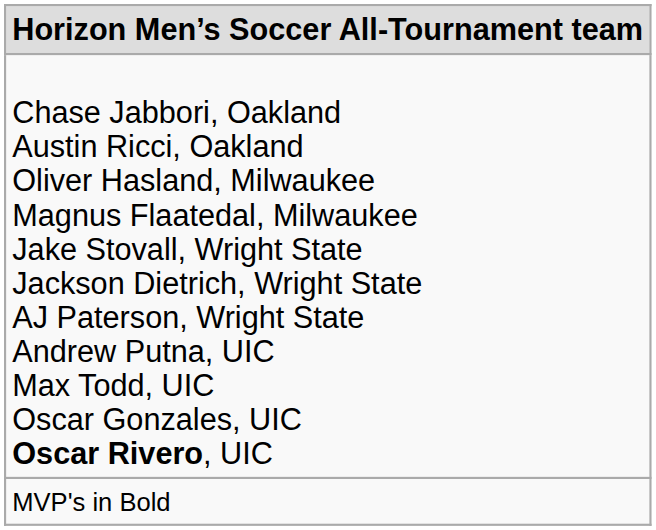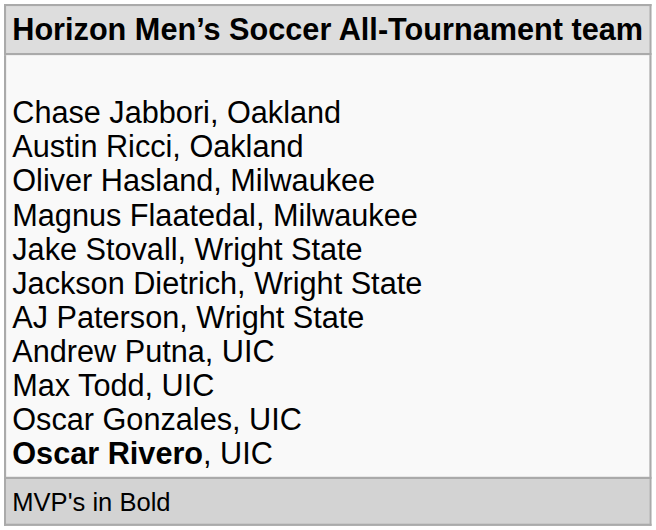(91, 504) no background -> (91, 504) lightgrey background
